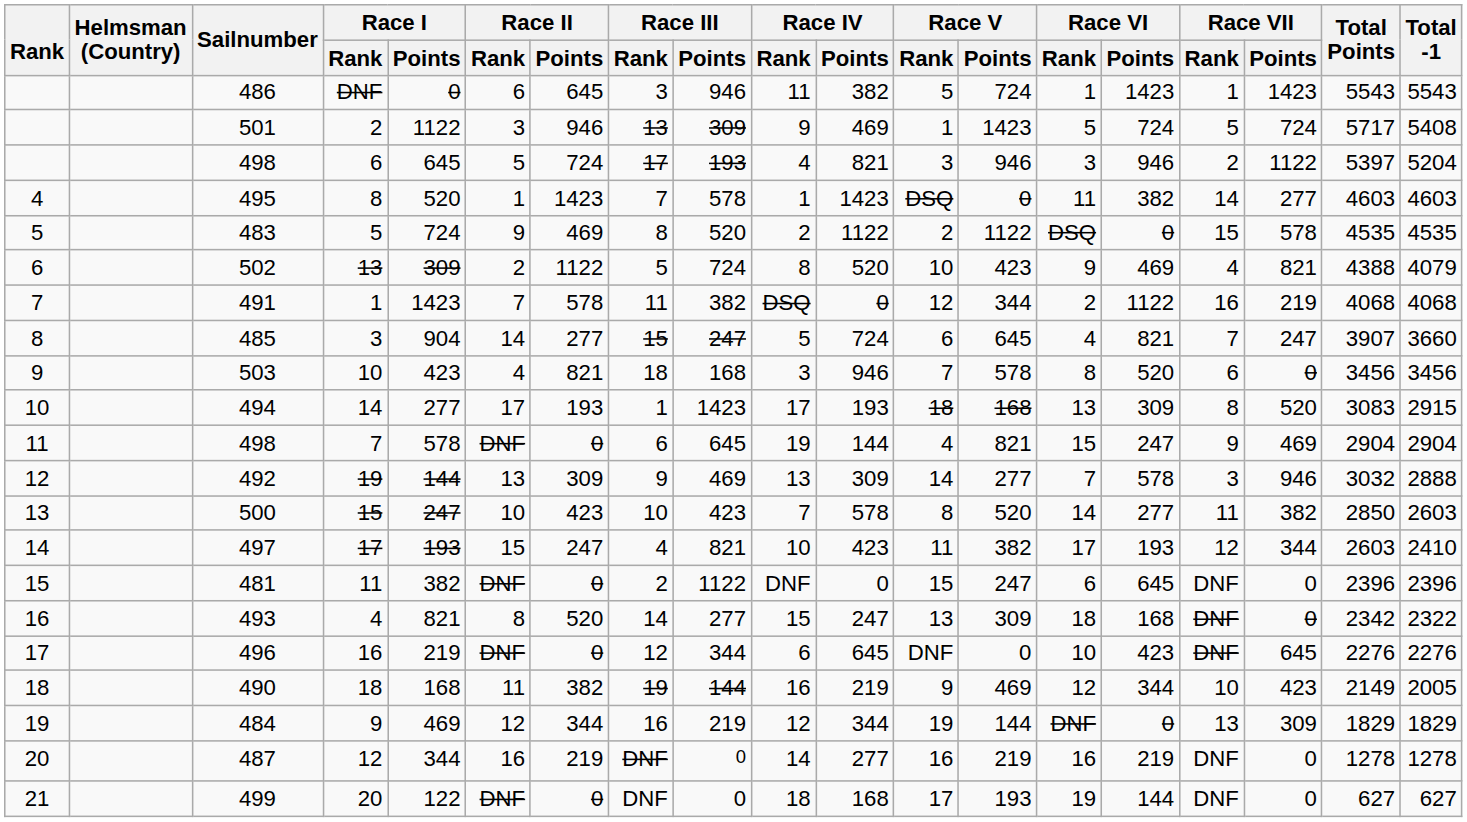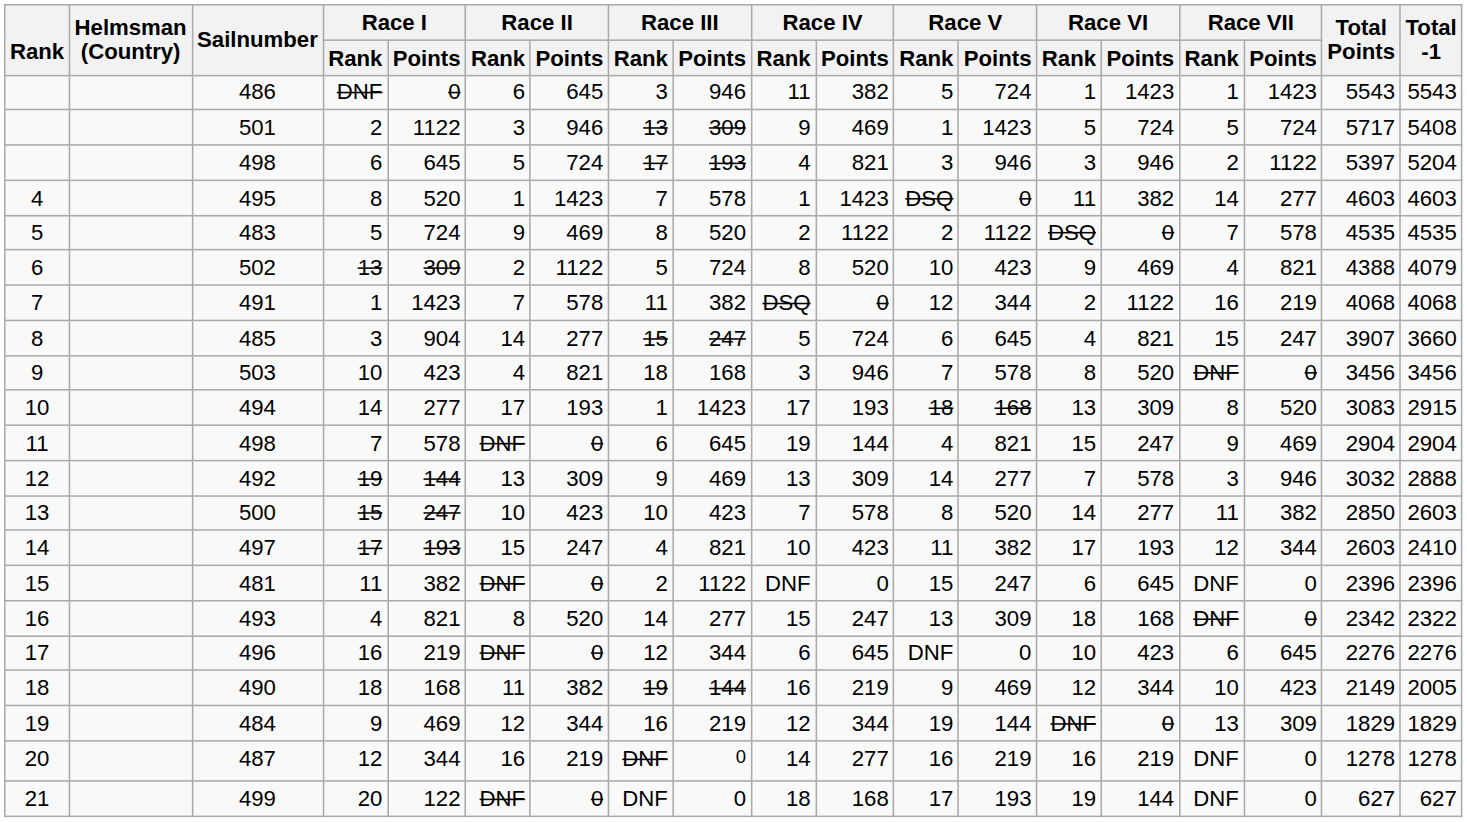(1226, 233) 15 -> (1233, 233) 7
(1233, 338) 7 -> (1226, 338) 15
(1233, 373) 6 -> (1216, 373) DNF
(1216, 653) DNF -> (1233, 653) 6
